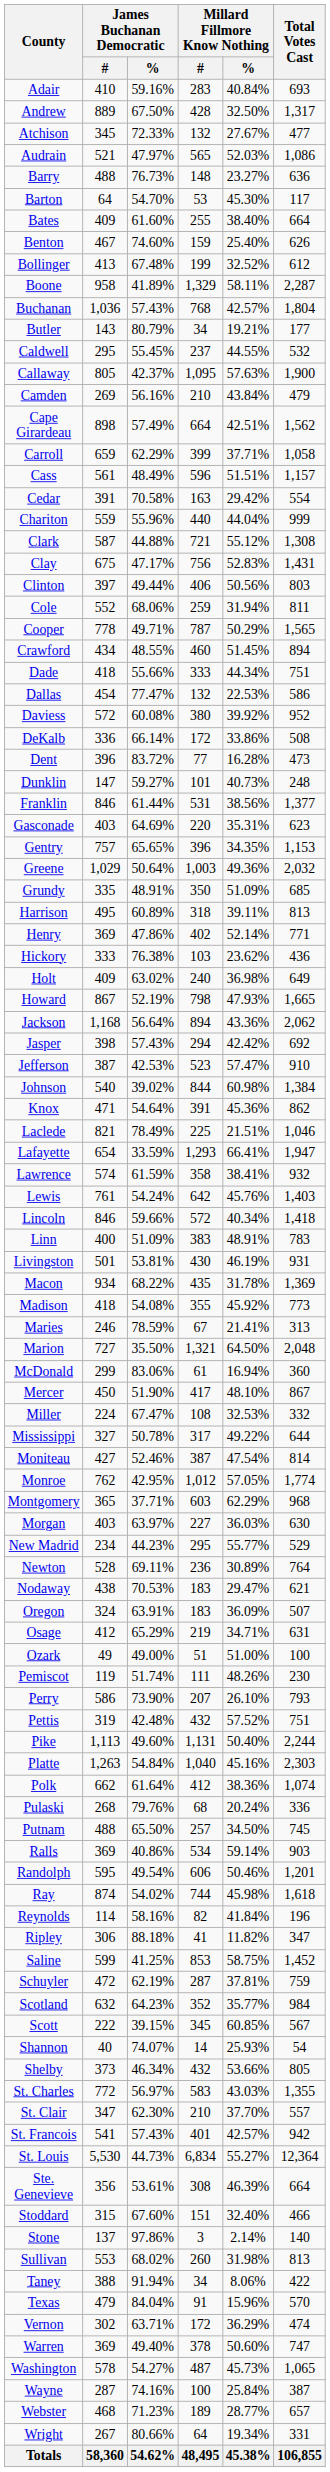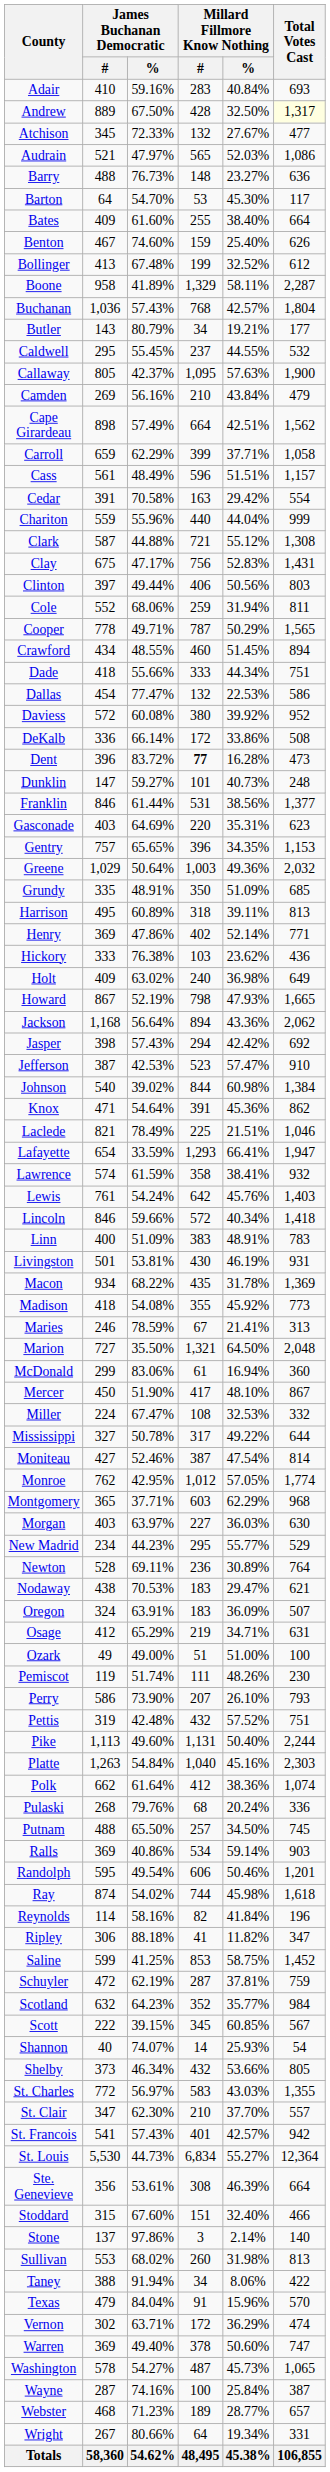(300, 111) no background -> (300, 111) lightyellow background
(200, 760) normal -> (200, 760) bold
